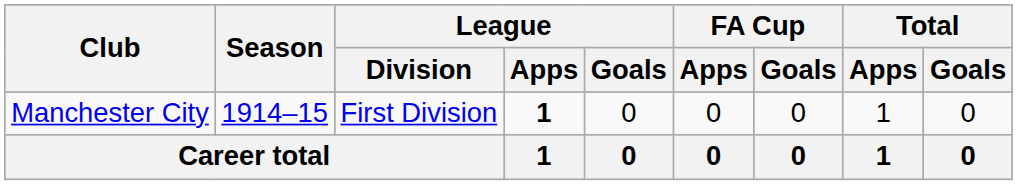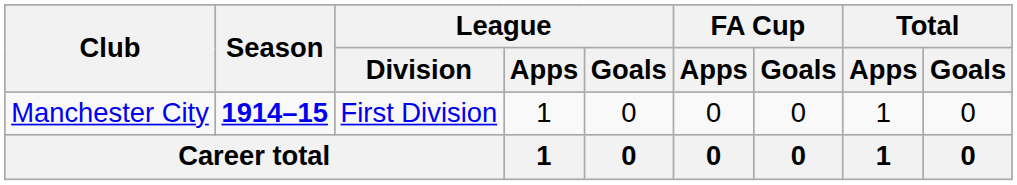(275, 112) normal -> (275, 112) bold
(544, 112) bold -> (544, 112) normal
